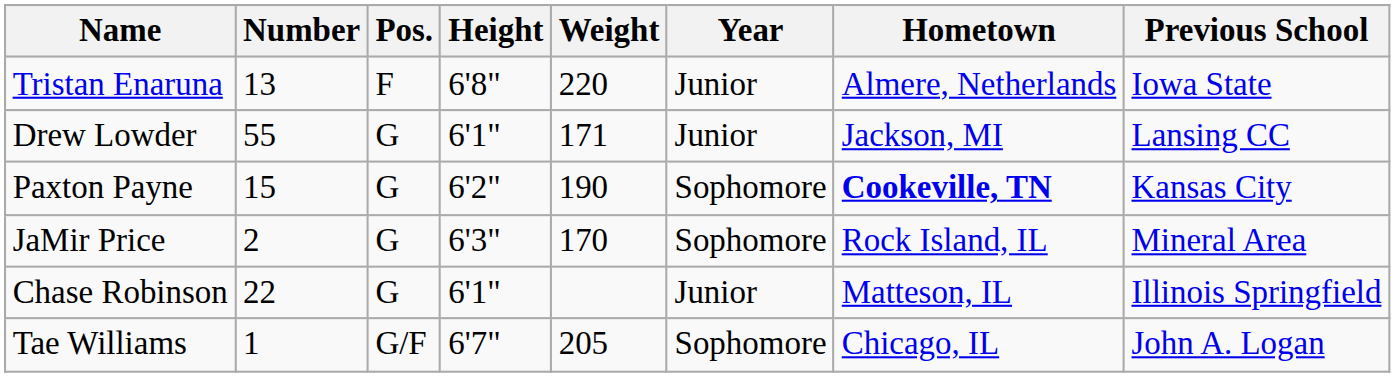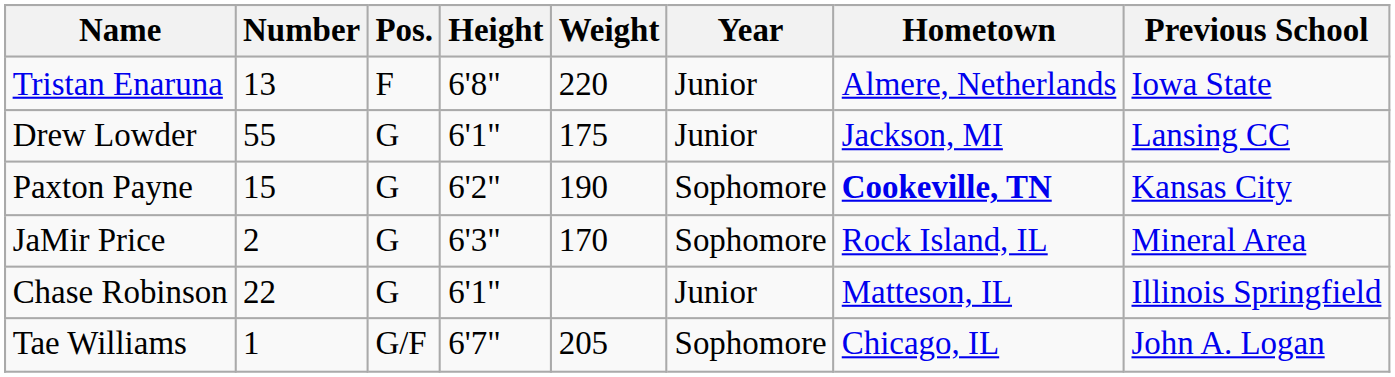(583, 135) 171 -> (583, 135) 175
